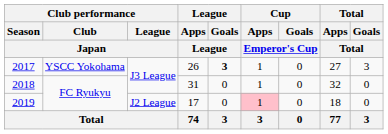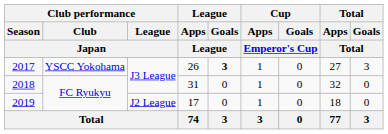(260, 102) pink background -> (260, 102) no background
